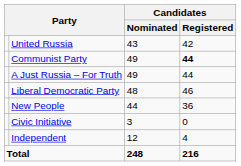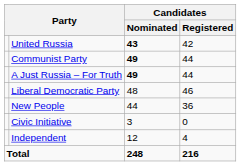(132, 44) normal -> (132, 44) bold
(132, 59) normal -> (132, 59) bold
(188, 59) bold -> (188, 59) normal
(132, 75) normal -> (132, 75) bold
